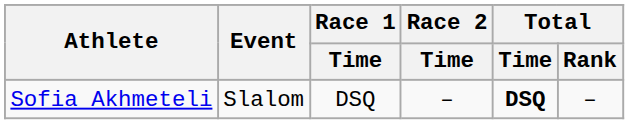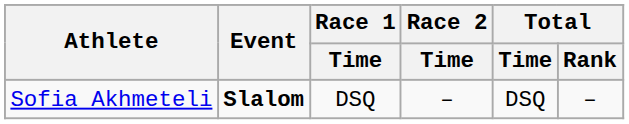(264, 99) normal -> (264, 99) bold
(525, 99) bold -> (525, 99) normal
